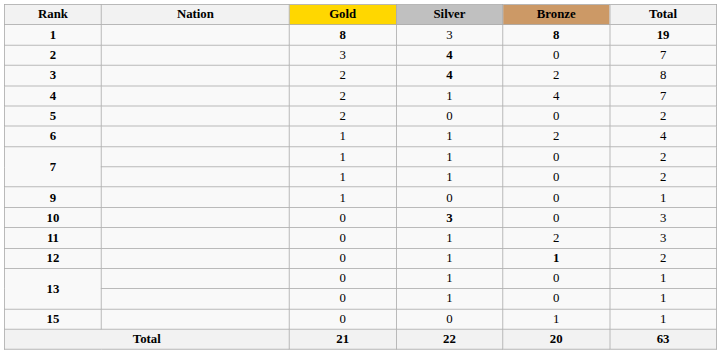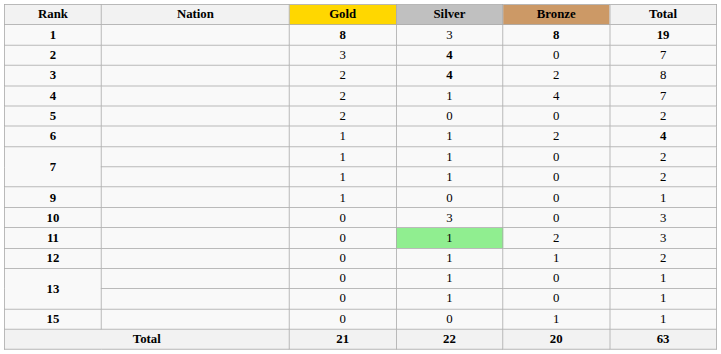(663, 136) normal -> (663, 136) bold
(449, 217) bold -> (449, 217) normal
(449, 237) no background -> (449, 237) lightgreen background
(556, 258) bold -> (556, 258) normal
